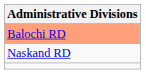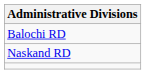(36, 33) lightsalmon background -> (36, 33) no background
